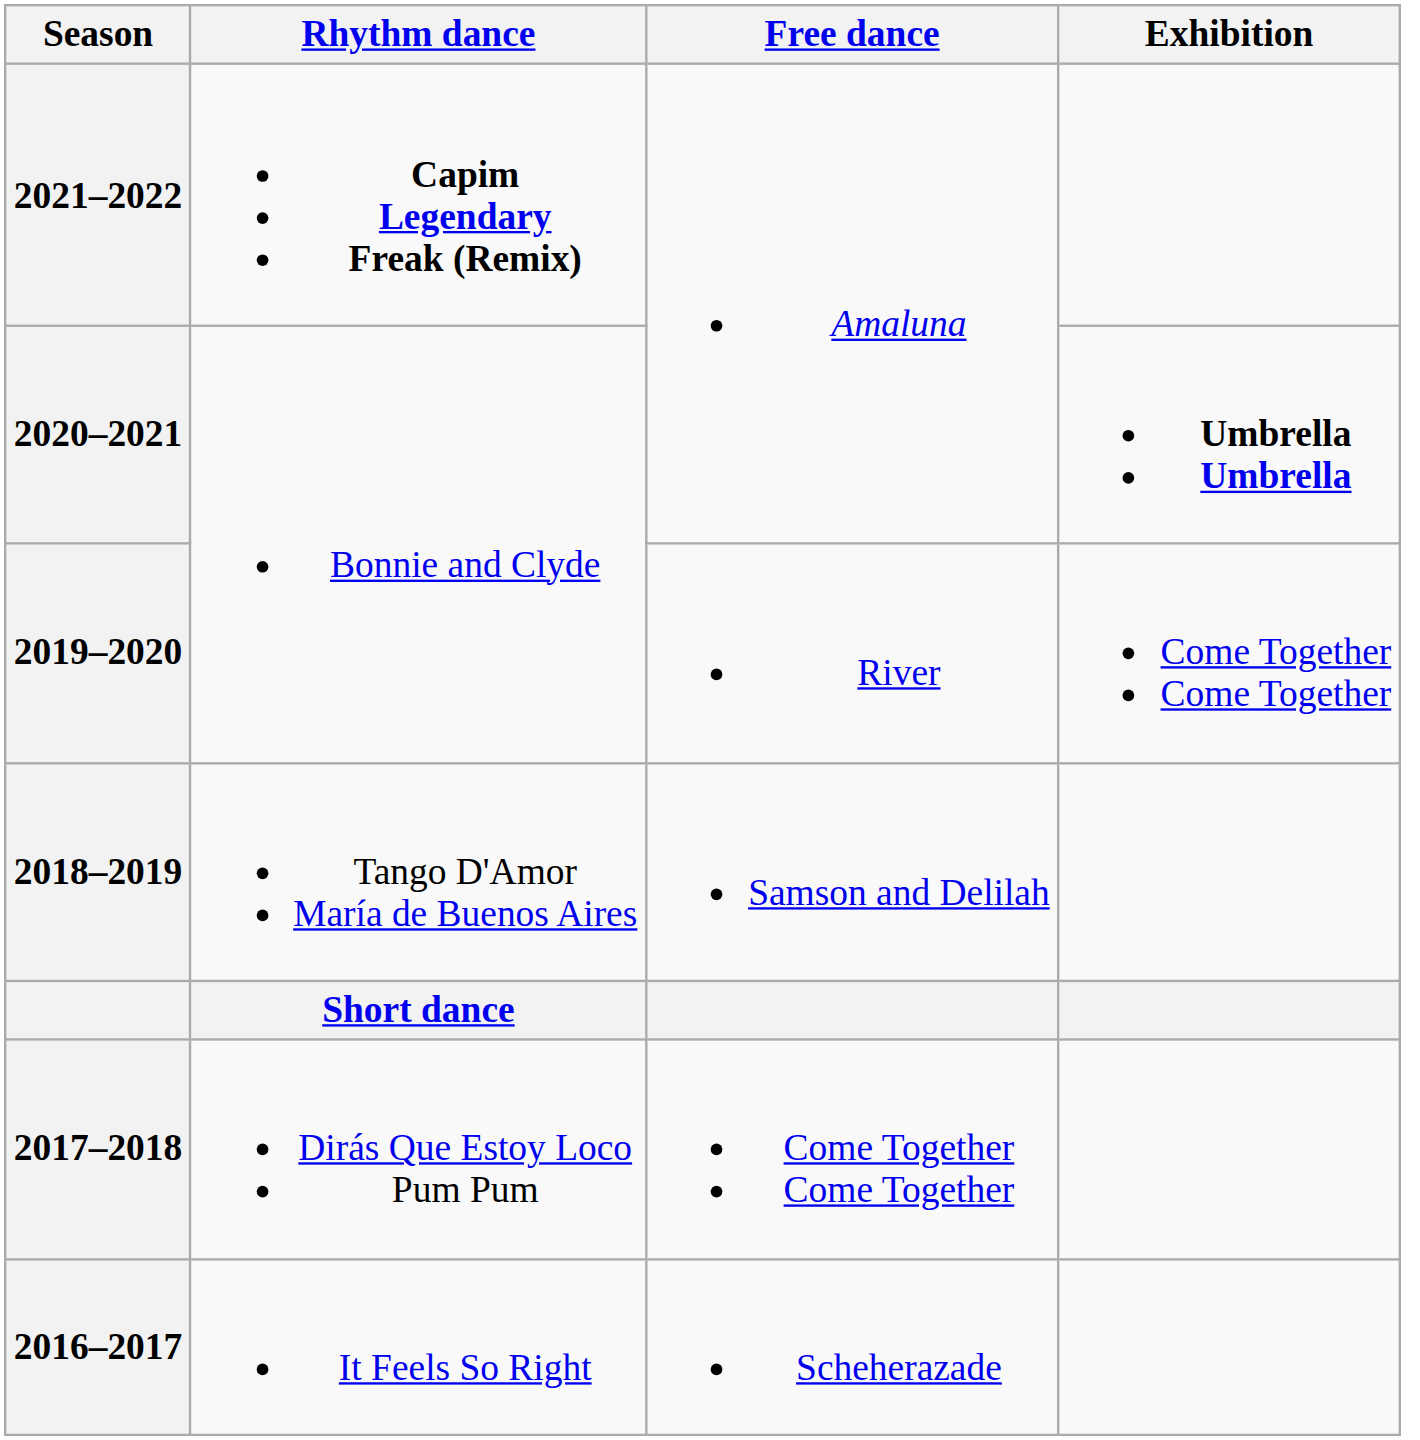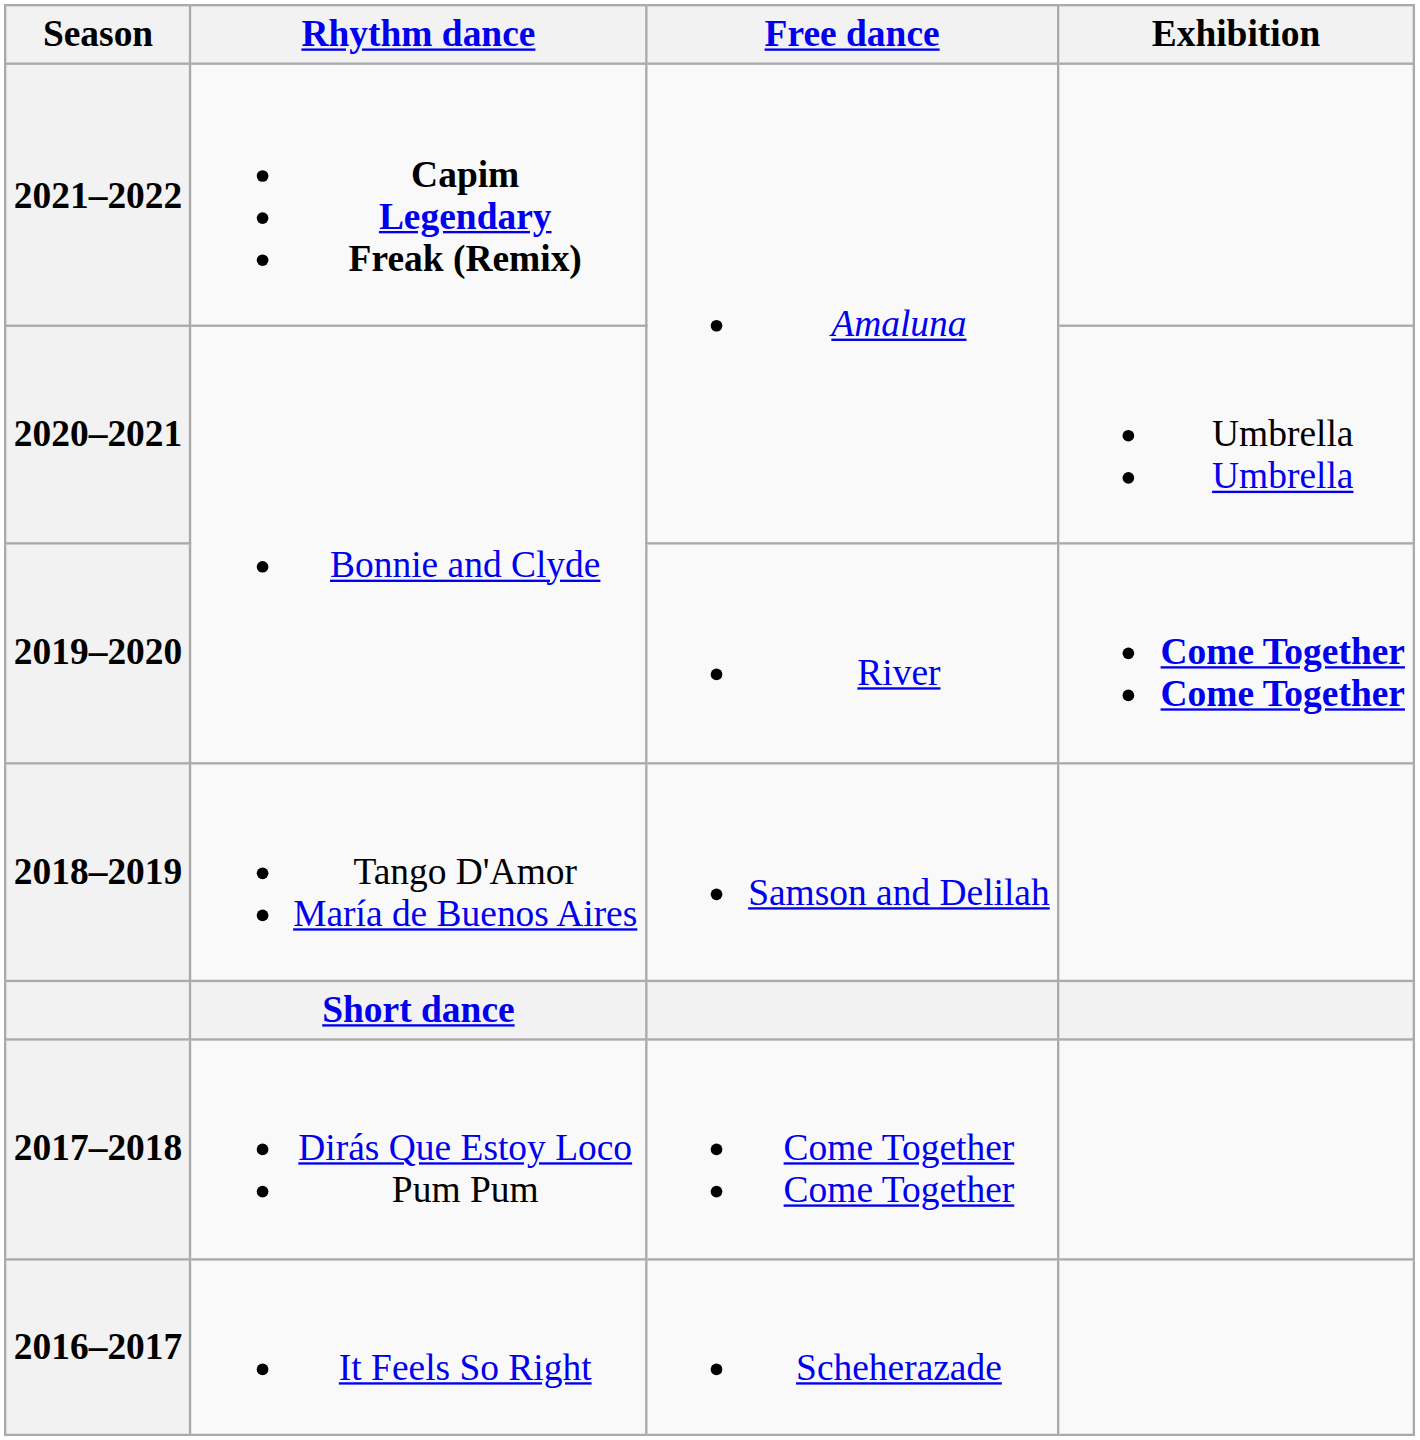(1229, 455) bold -> (1236, 455) normal
(1229, 674) normal -> (1236, 674) bold
